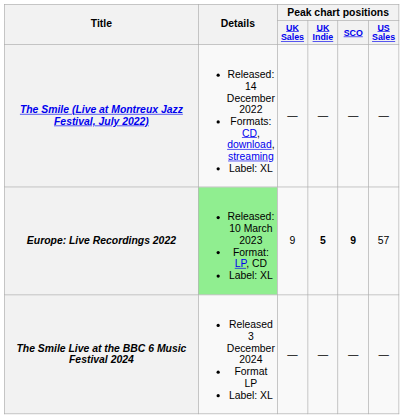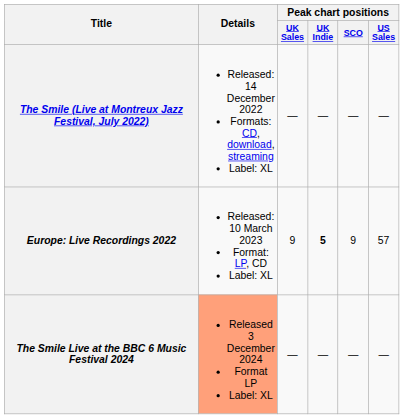(238, 247) lightgreen background -> (238, 247) no background
(353, 241) bold -> (353, 241) normal
(238, 360) no background -> (238, 360) lightsalmon background
